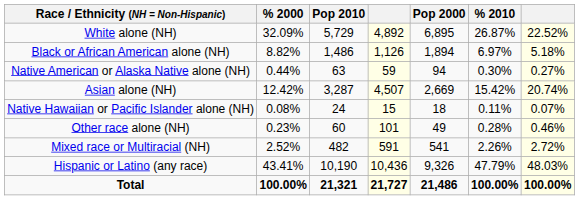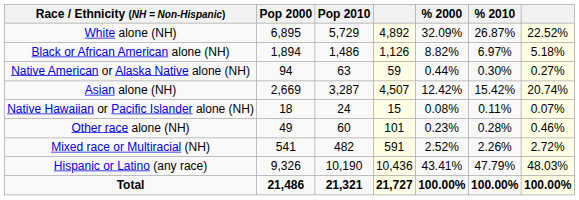columns swapped: (439, 14) <-> (283, 14)
